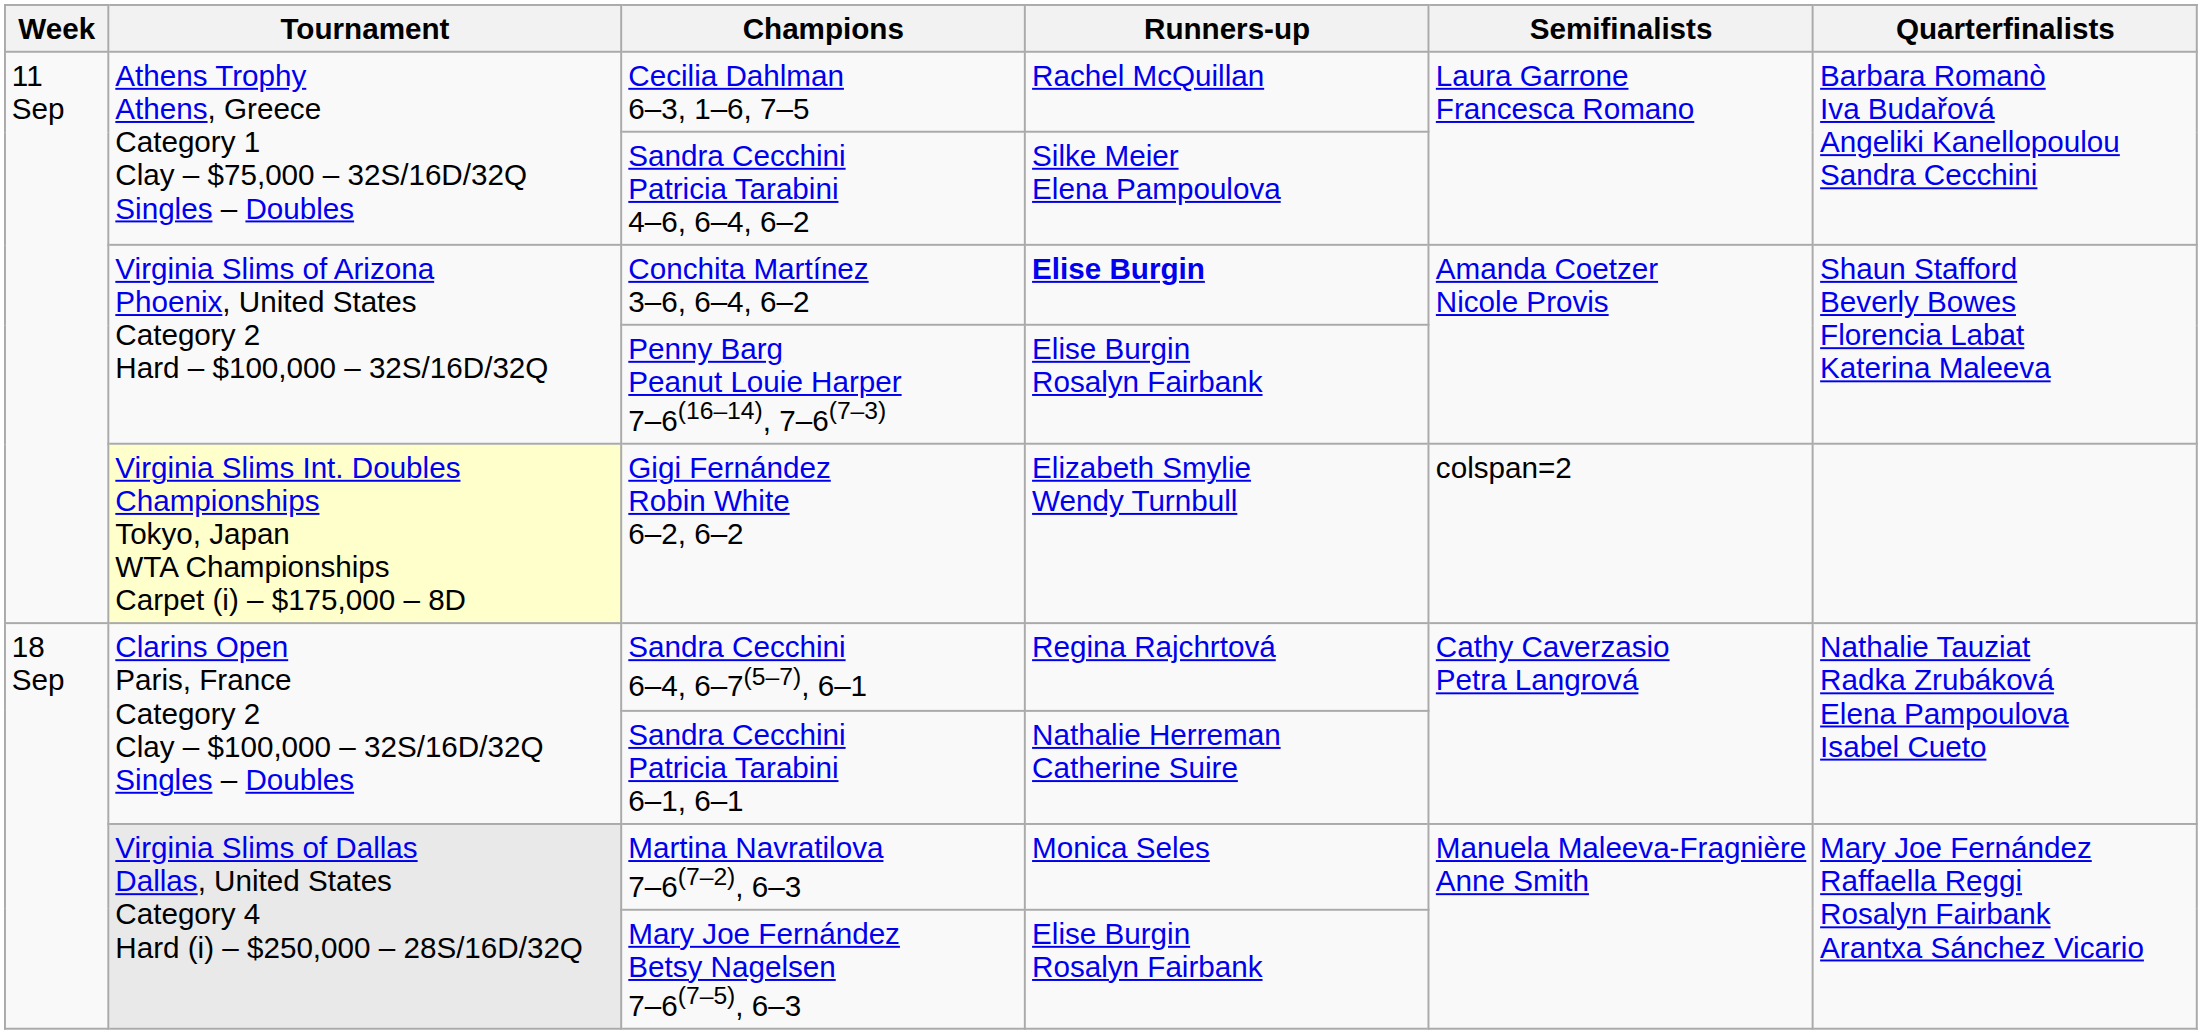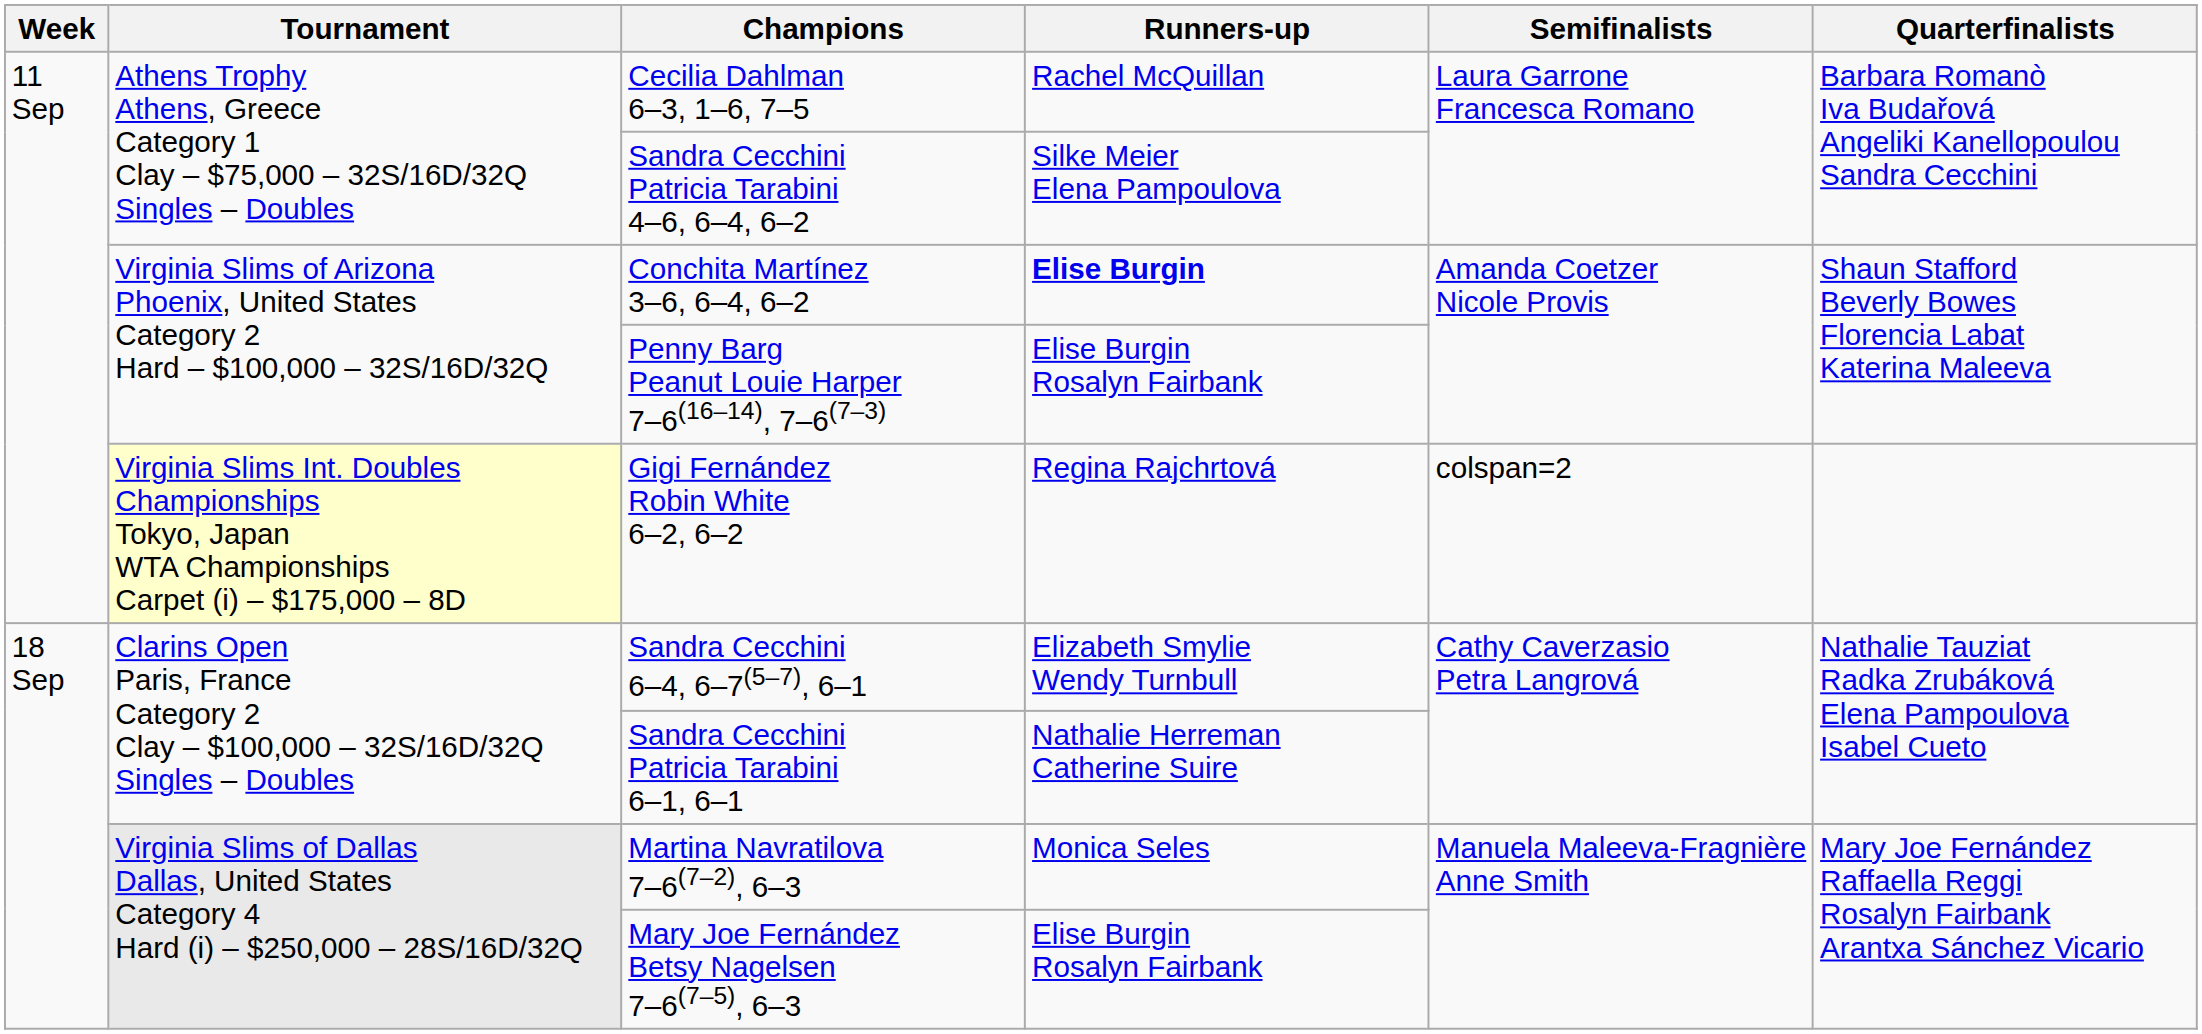(1142, 485) Elizabeth Smylie Wendy Turnbull -> (1154, 468) Regina Rajchrtová
(1154, 648) Regina Rajchrtová -> (1142, 664) Elizabeth Smylie Wendy Turnbull
